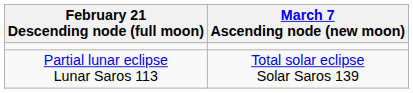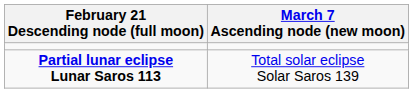(106, 68) normal -> (106, 68) bold
